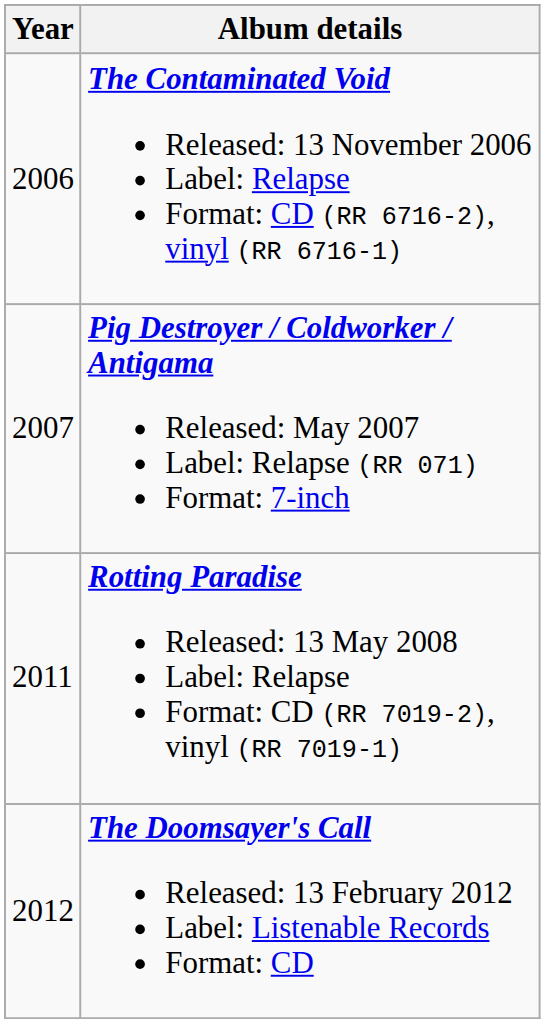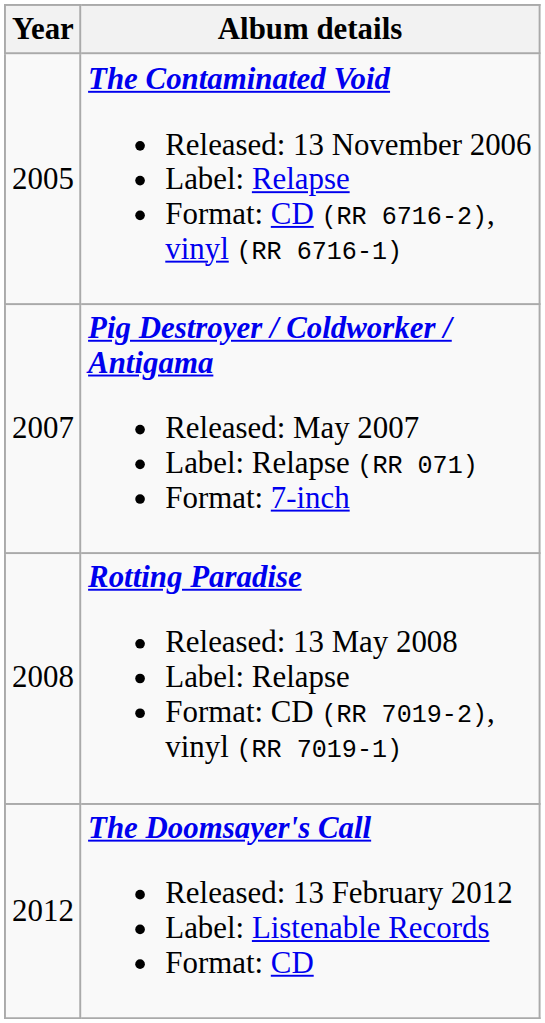(43, 178) 2006 -> (43, 178) 2005
(42, 677) 2011 -> (43, 677) 2008
